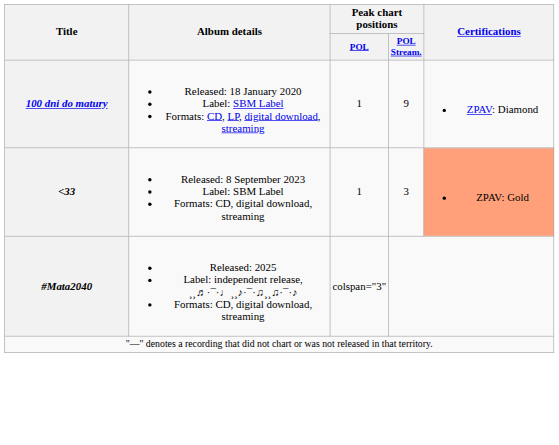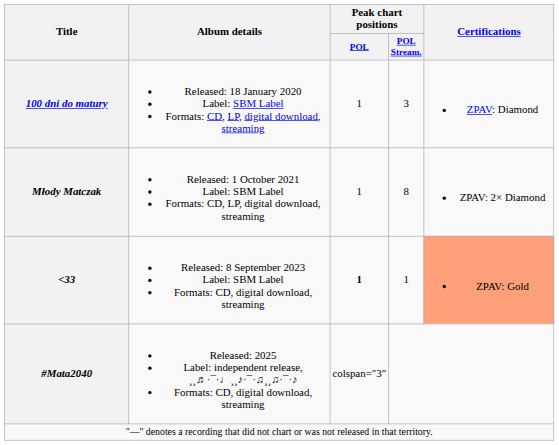(406, 104) 9 -> (406, 104) 3
+ row: (67, 192)
(359, 192) normal -> (359, 280) bold
(406, 192) 3 -> (406, 280) 1
